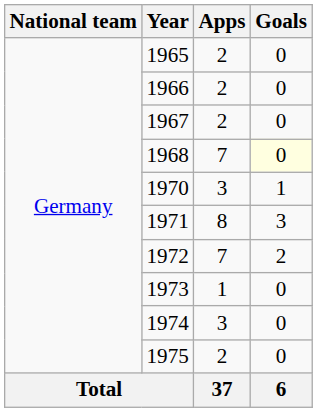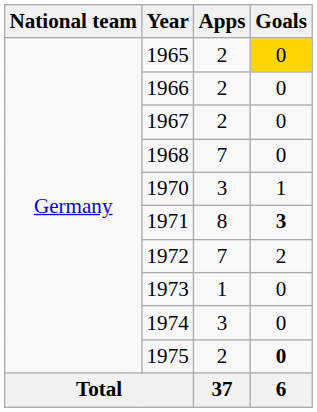(281, 54) no background -> (281, 54) gold background
(281, 155) lightyellow background -> (281, 155) no background
(281, 222) normal -> (281, 222) bold
(281, 356) normal -> (281, 356) bold
